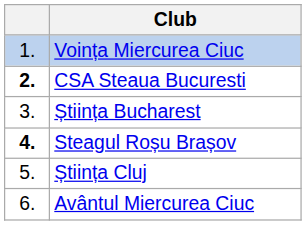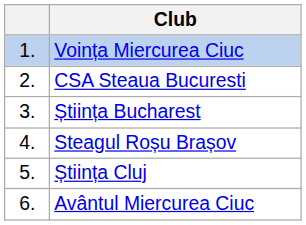(27, 81) bold -> (27, 81) normal
(27, 142) bold -> (27, 142) normal
